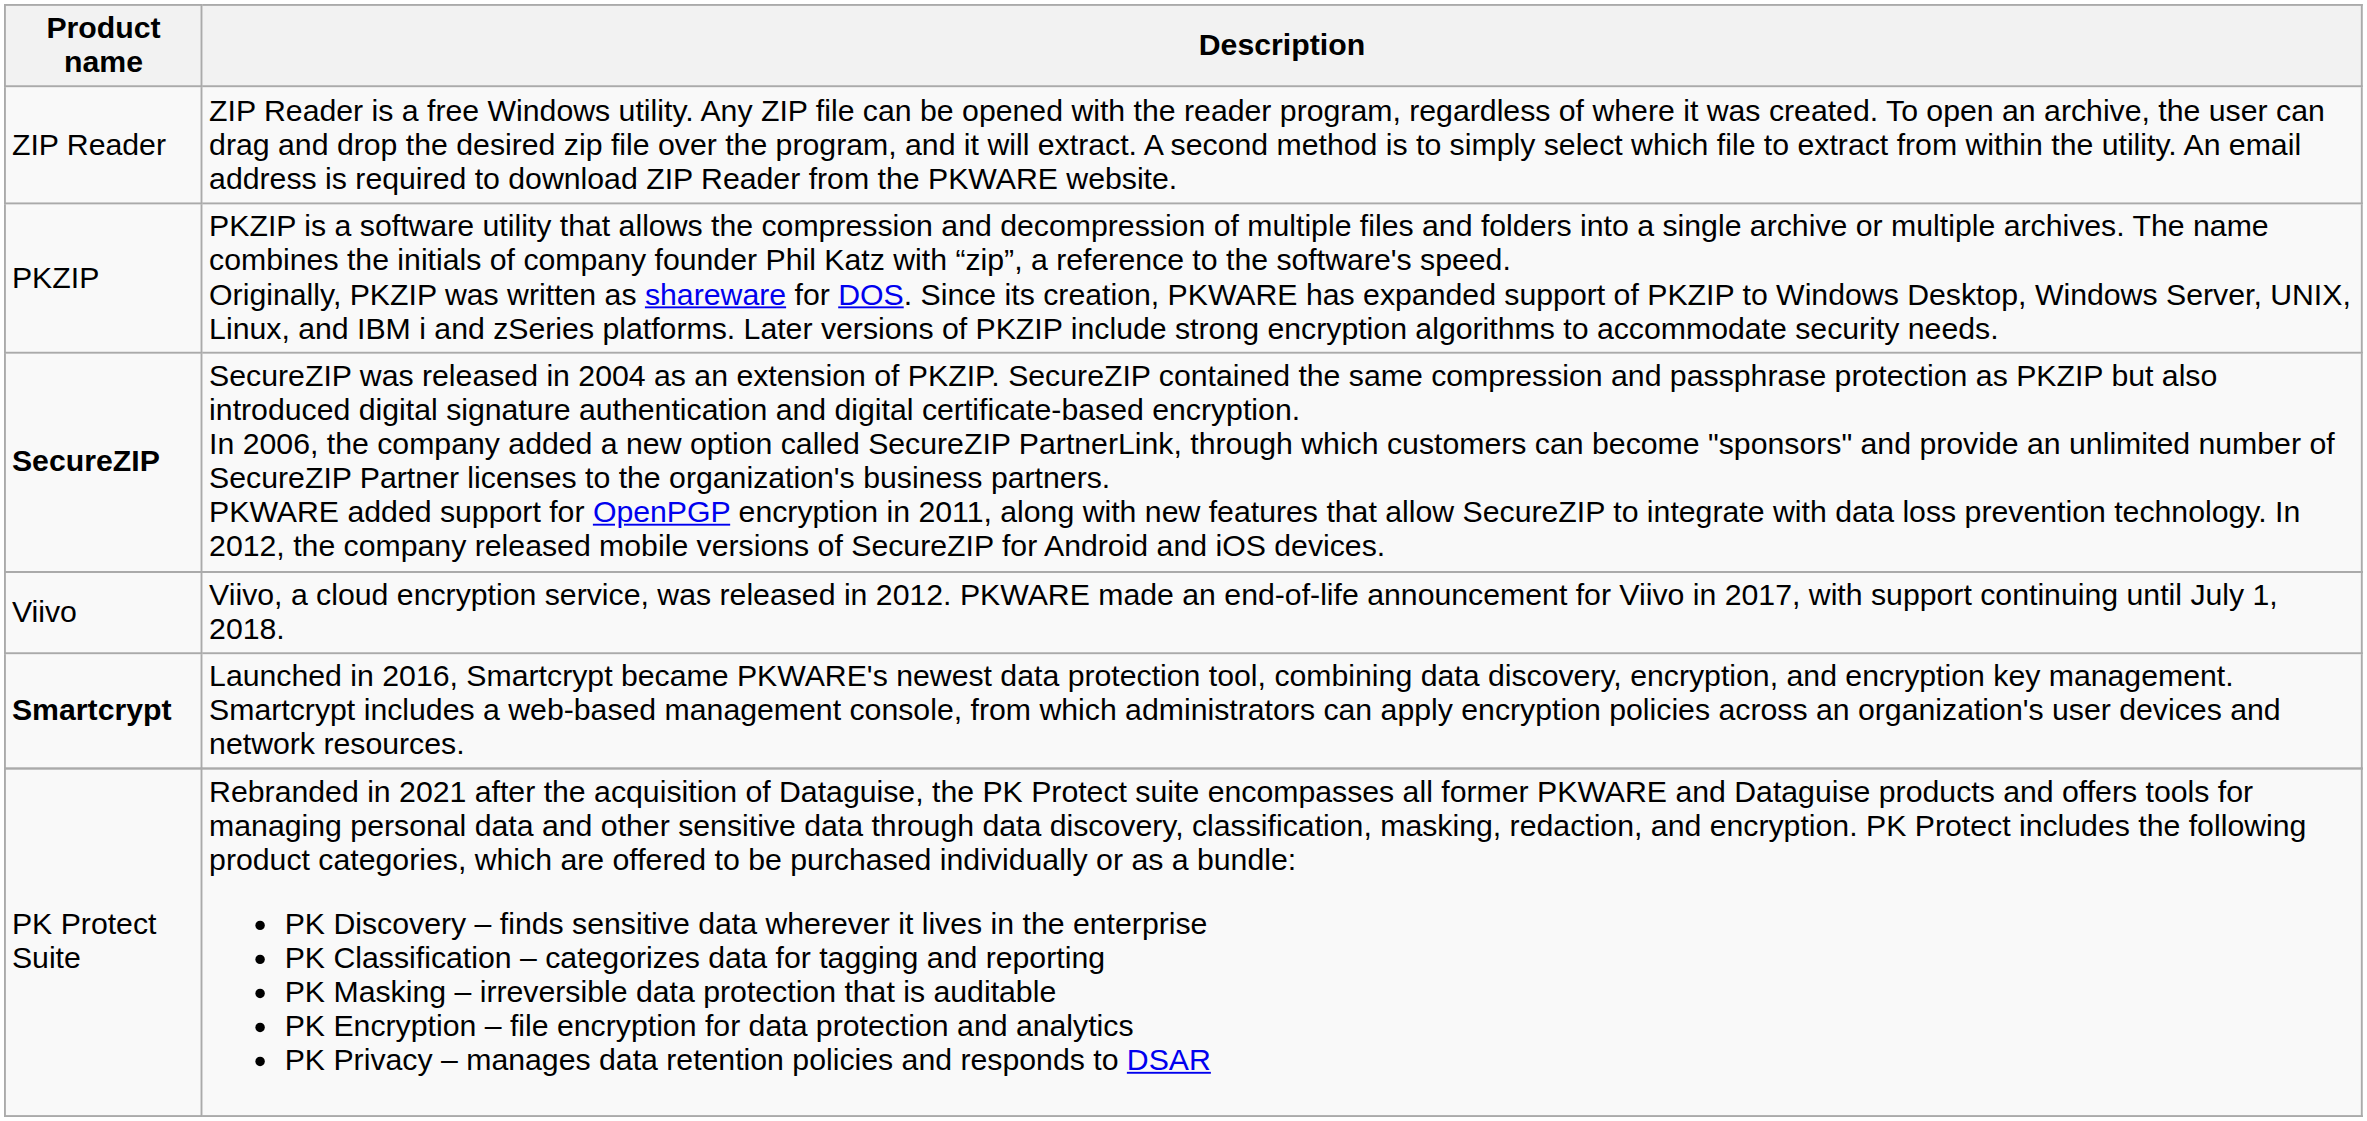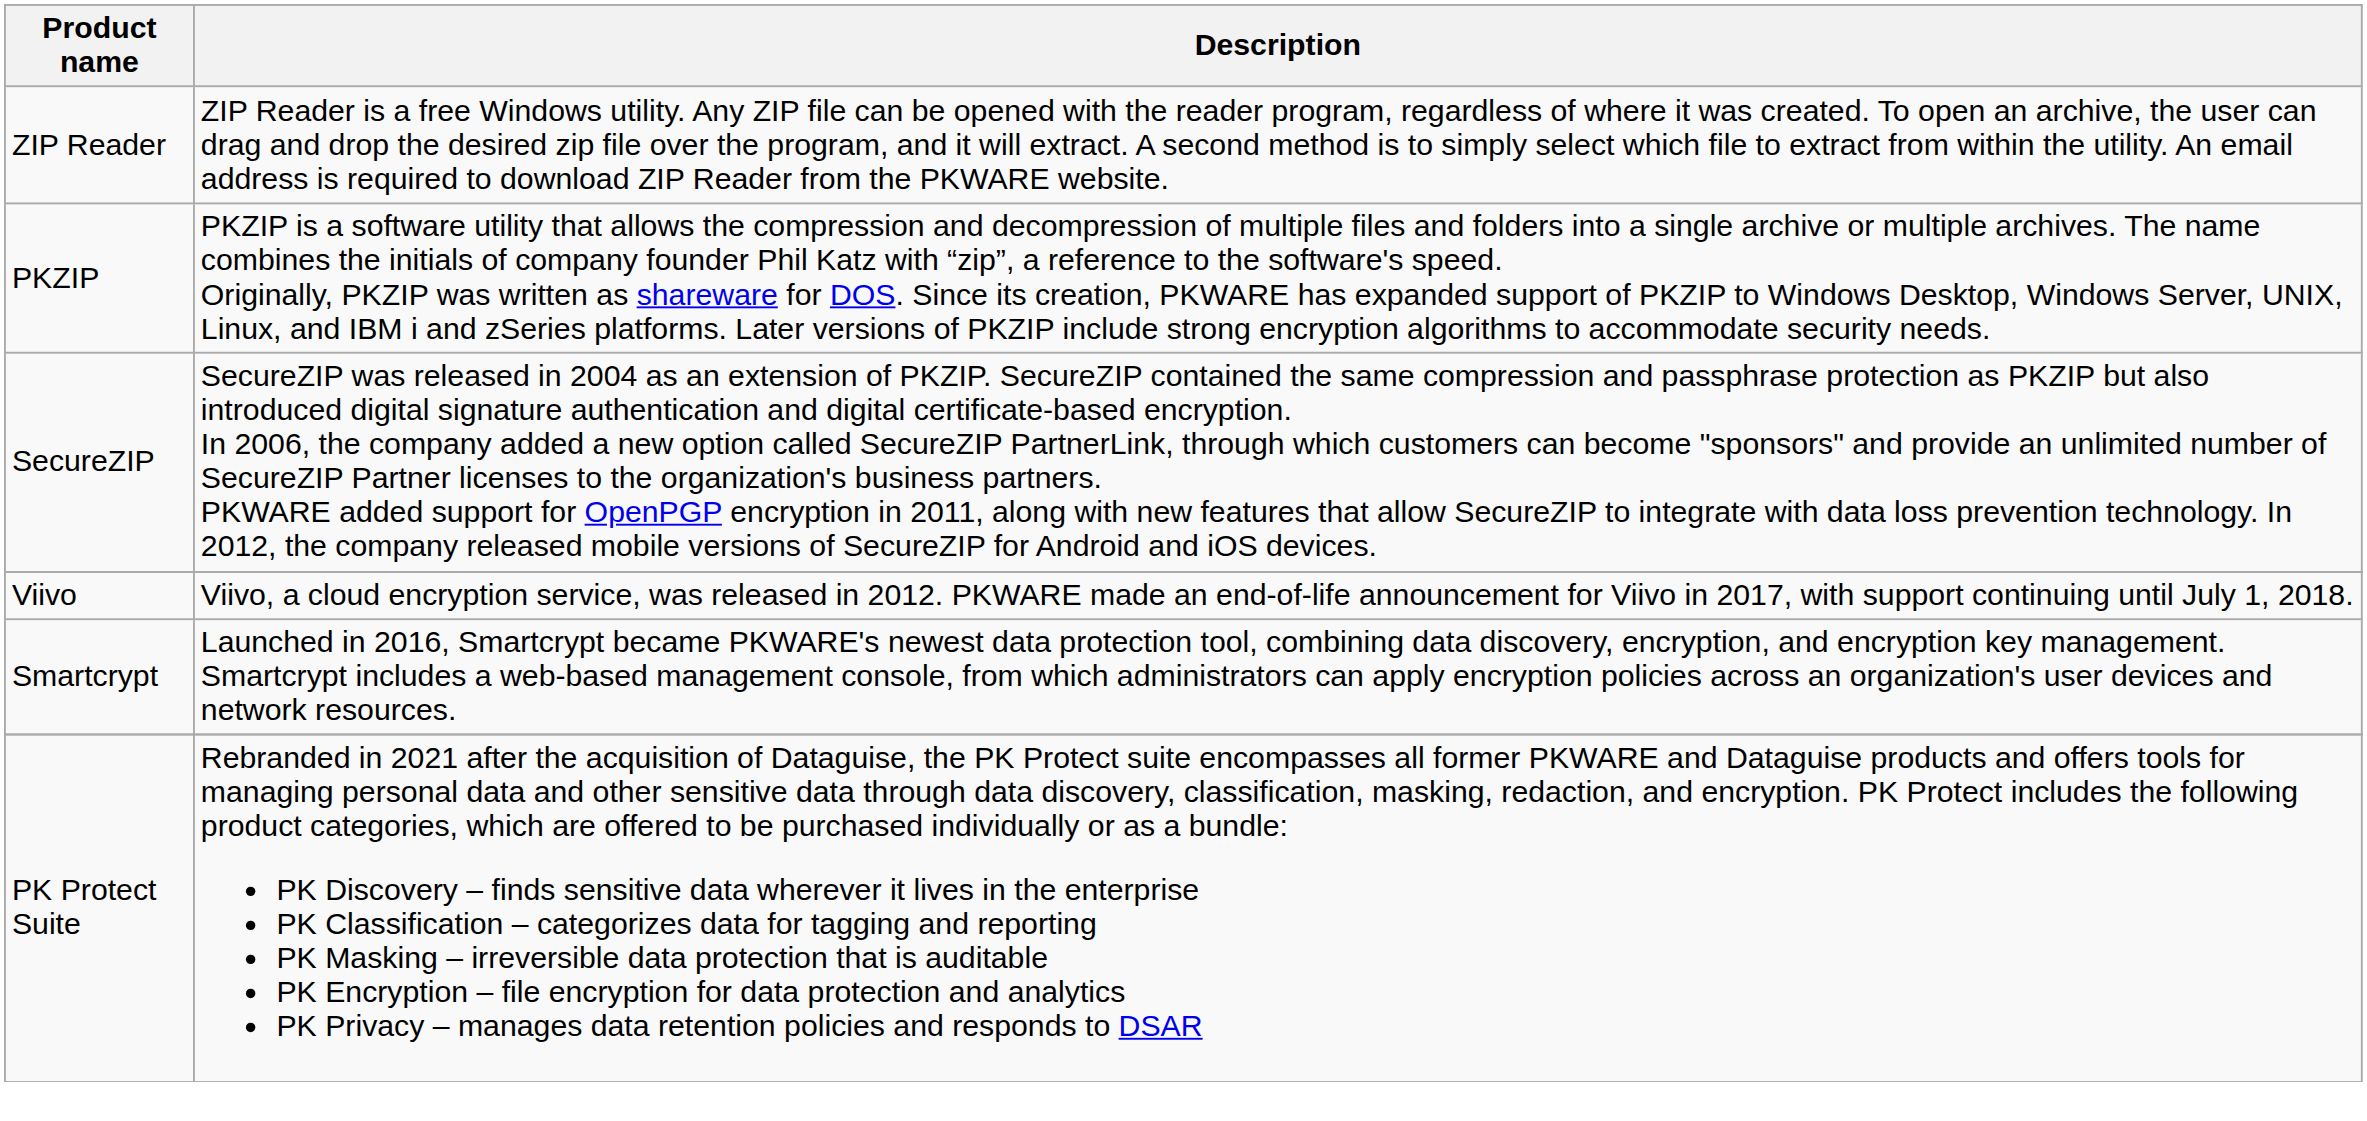(86, 461) bold -> (83, 461) normal
(92, 710) bold -> (85, 676) normal
